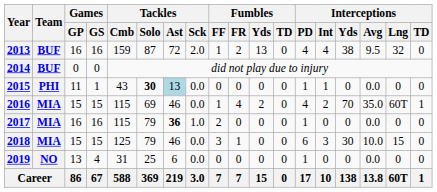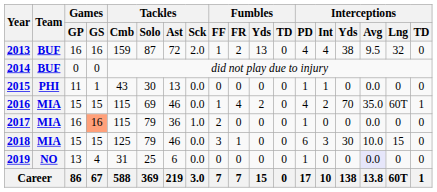(150, 86) bold -> (150, 86) normal
(174, 86) lightblue background -> (174, 86) no background
(97, 123) no background -> (97, 123) lightsalmon background
(174, 123) bold -> (174, 123) normal
(373, 159) no background -> (373, 159) lavender background
